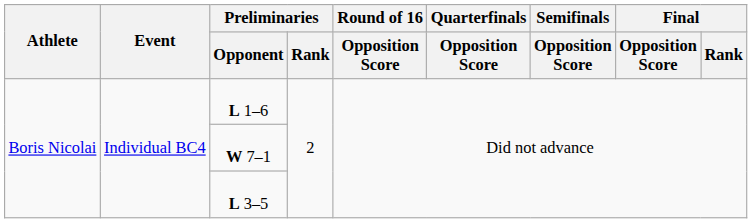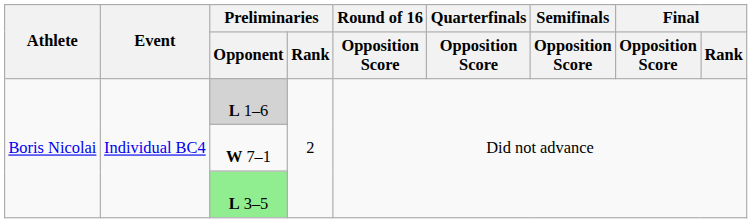(248, 111) no background -> (248, 111) lightgrey background
(248, 204) no background -> (248, 204) lightgreen background
